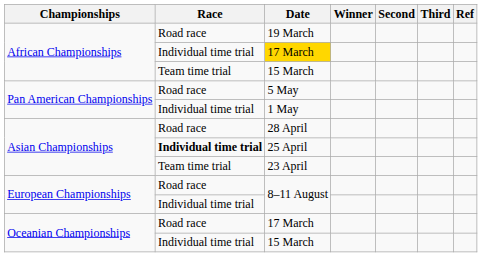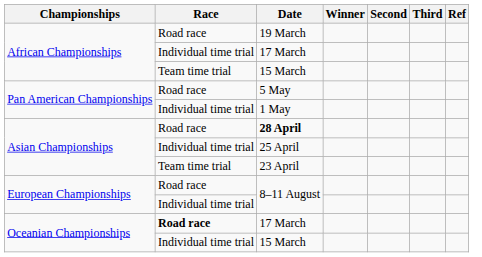(291, 52) gold background -> (283, 52) no background
(287, 128) normal -> (280, 128) bold
(210, 147) bold -> (206, 147) normal
(182, 223) normal -> (184, 223) bold
